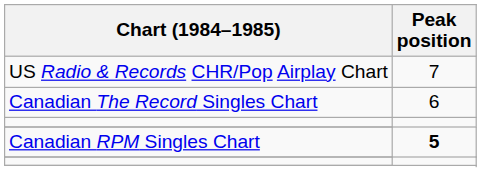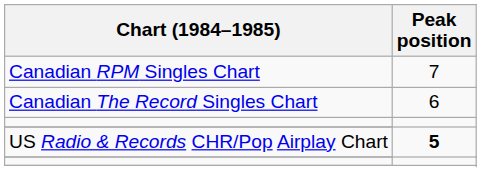(198, 71) US Radio & Records CHR/Pop Airplay Chart -> (134, 71) Canadian RPM Singles Chart
(134, 141) Canadian RPM Singles Chart -> (198, 141) US Radio & Records CHR/Pop Airplay Chart
